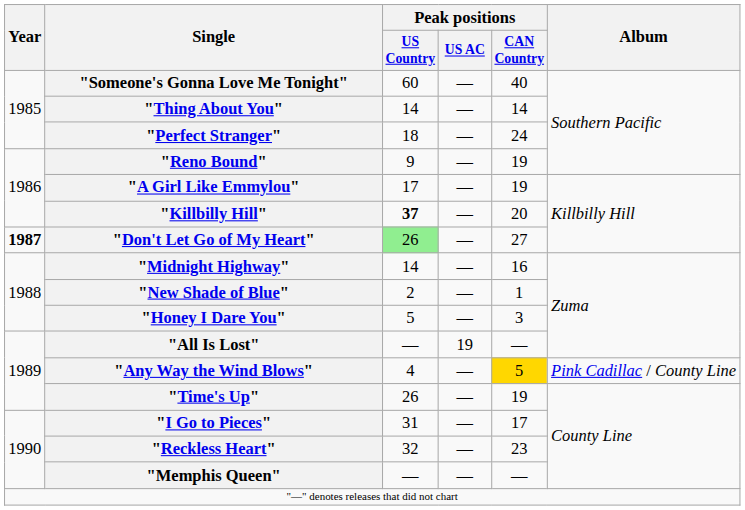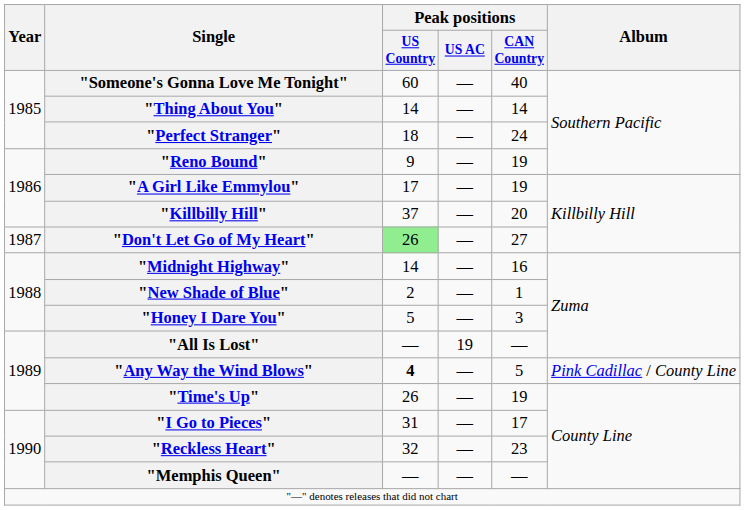(410, 213) bold -> (410, 213) normal
(25, 239) bold -> (25, 239) normal
(410, 370) normal -> (410, 370) bold
(519, 370) gold background -> (519, 370) no background
